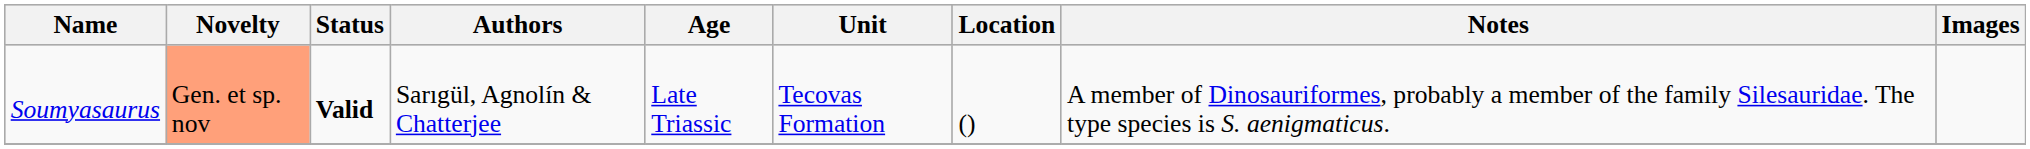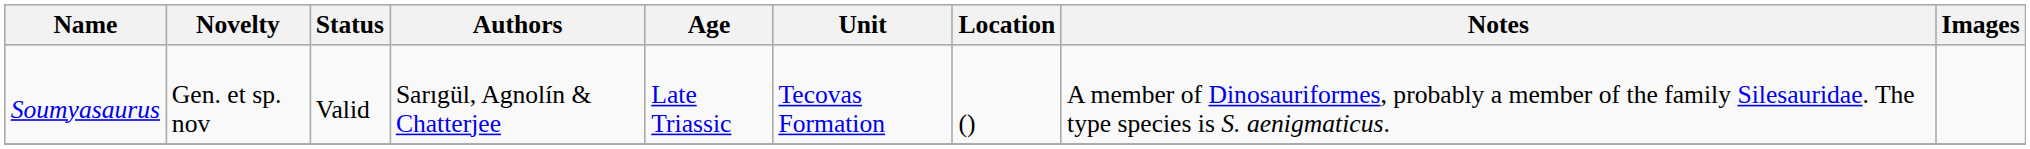(227, 108) lightsalmon background -> (227, 108) no background
(344, 108) bold -> (343, 108) normal
